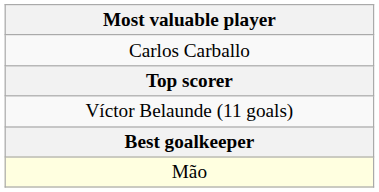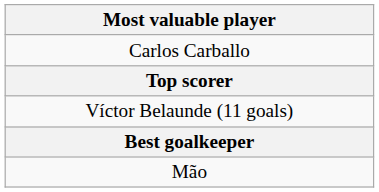(189, 171) lightyellow background -> (189, 171) no background
